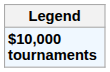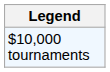(52, 47) bold -> (49, 47) normal
